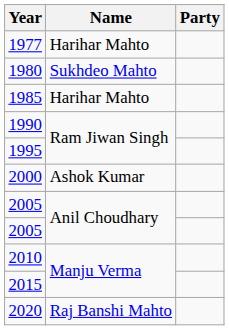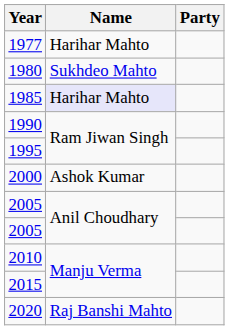(99, 97) no background -> (99, 97) lavender background
